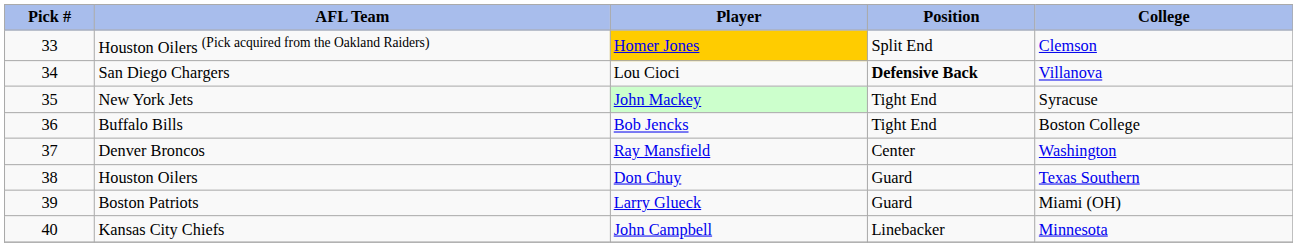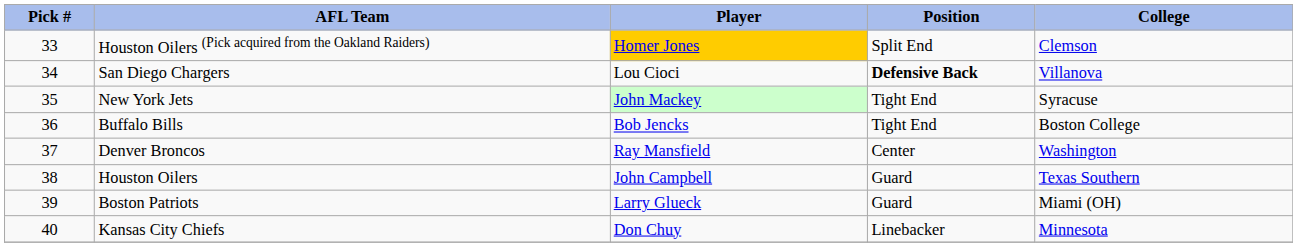(648, 177) Don Chuy -> (663, 177) John Campbell
(663, 228) John Campbell -> (648, 228) Don Chuy
